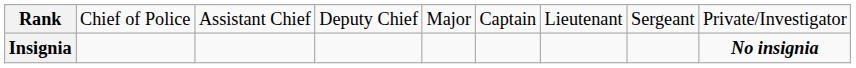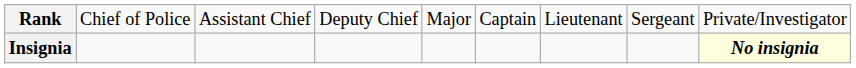(775, 47) no background -> (775, 47) lightyellow background
